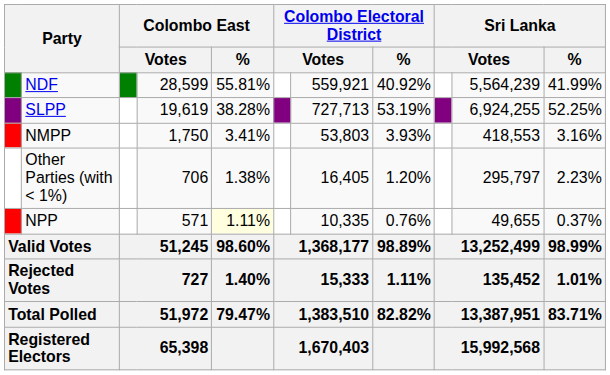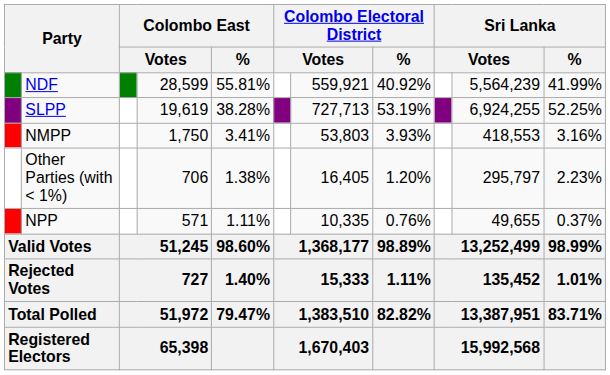(248, 221) lightyellow background -> (248, 221) no background
